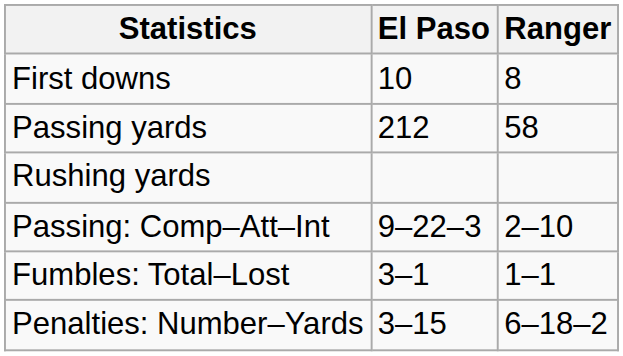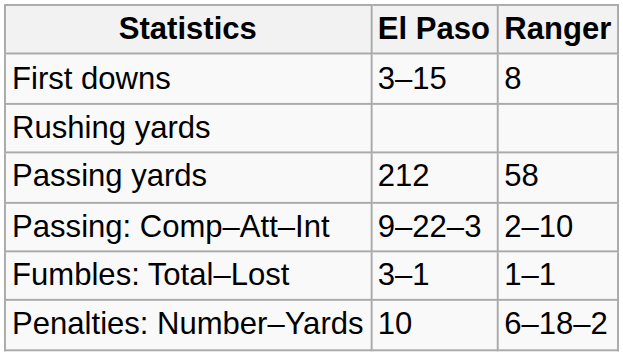(395, 78) 10 -> (412, 78) 3–15
rows swapped: (111, 176) <-> (110, 127)
(412, 324) 3–15 -> (395, 324) 10
